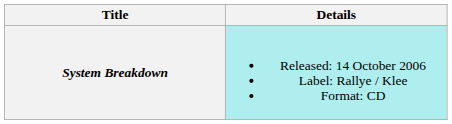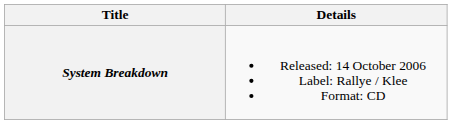(336, 80) paleturquoise background -> (336, 80) no background
